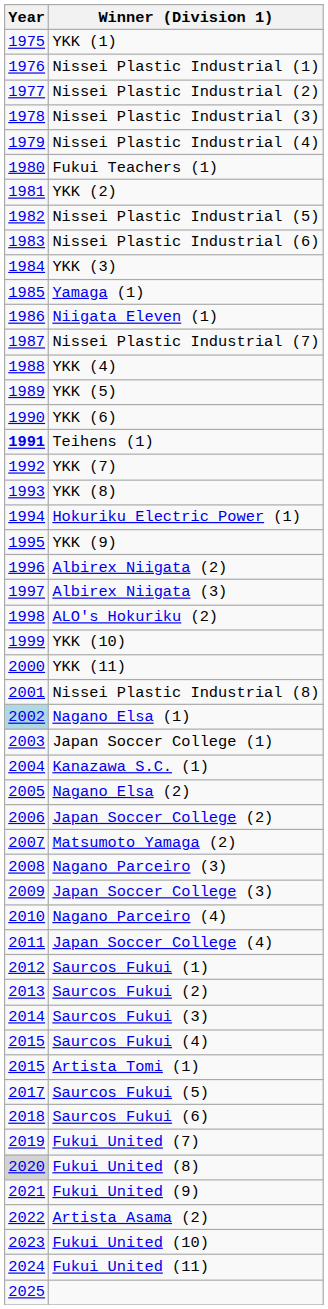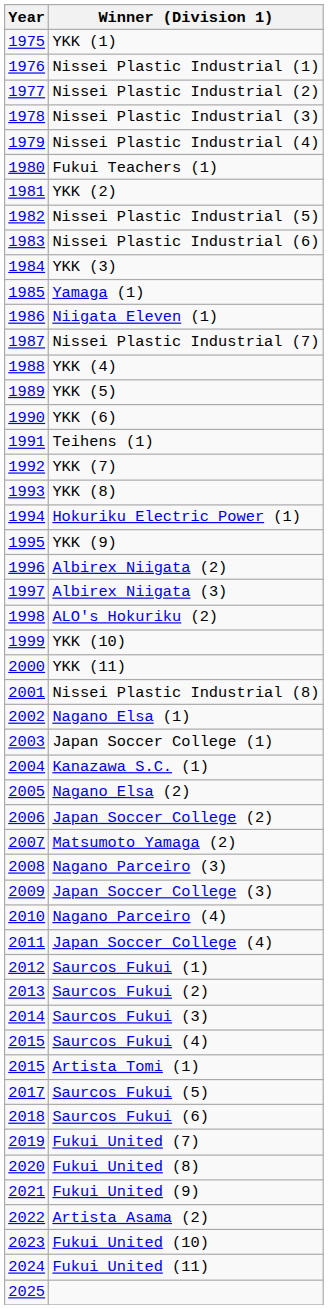(27, 442) bold -> (27, 442) normal
(27, 717) lightblue background -> (27, 717) no background
(27, 1167) lightgrey background -> (27, 1167) no background
